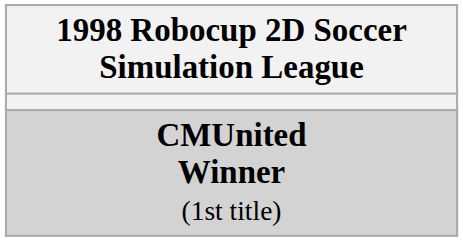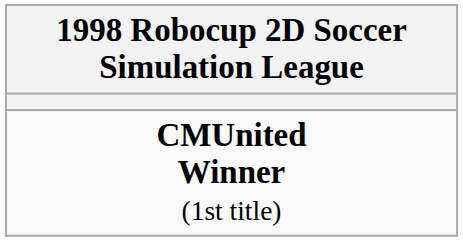(232, 172) lightgrey background -> (232, 172) no background
